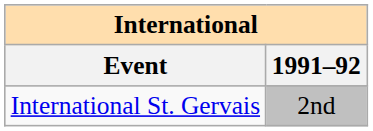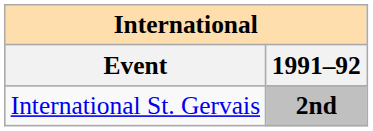(316, 105) normal -> (316, 105) bold
